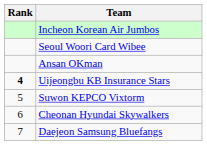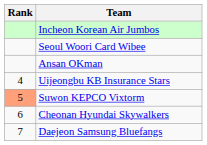(20, 81) bold -> (20, 81) normal
(20, 98) no background -> (20, 98) lightsalmon background
